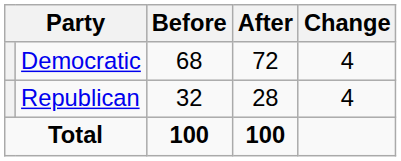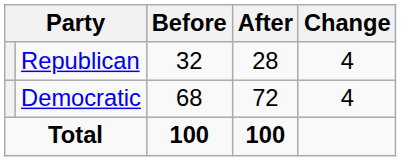rows swapped: (81, 60) <-> (80, 98)
